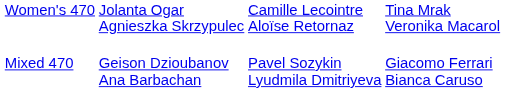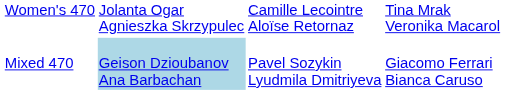(164, 72) no background -> (164, 72) lightblue background
